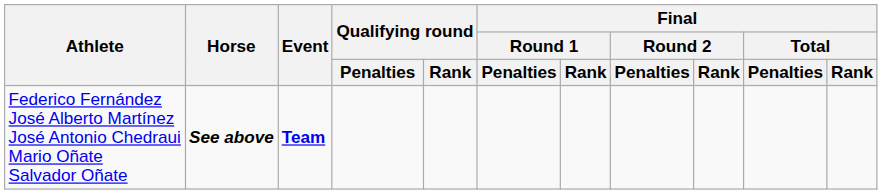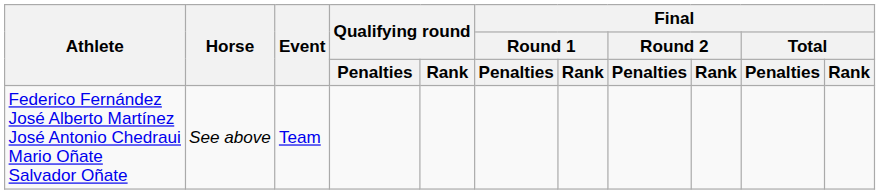(231, 138) bold -> (230, 138) normal
(303, 138) bold -> (300, 138) normal
